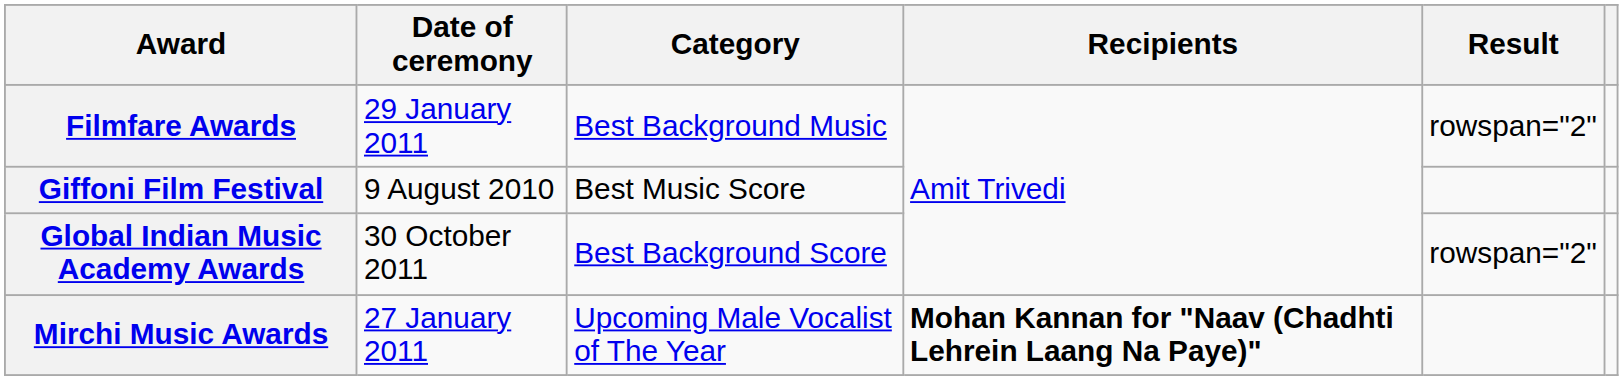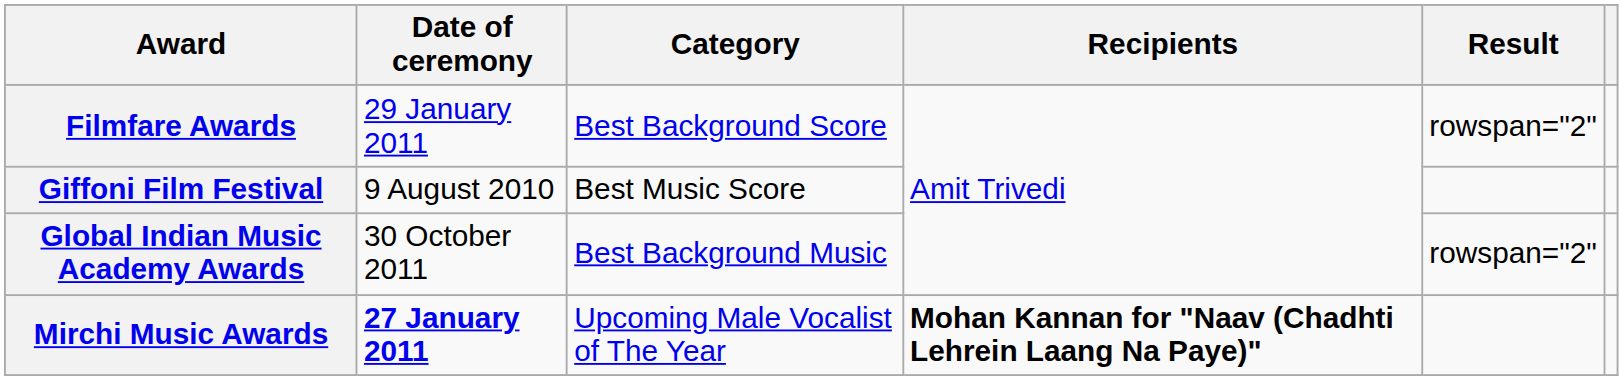(731, 125) Best Background Music -> (731, 125) Best Background Score
(731, 253) Best Background Score -> (731, 253) Best Background Music
(438, 334) normal -> (442, 334) bold
